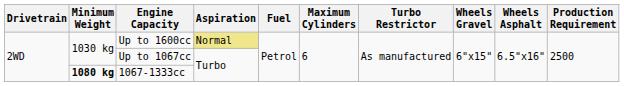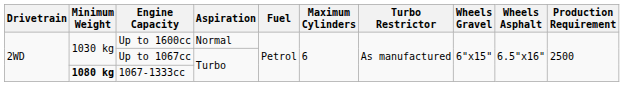(214, 40) khaki background -> (214, 40) no background
